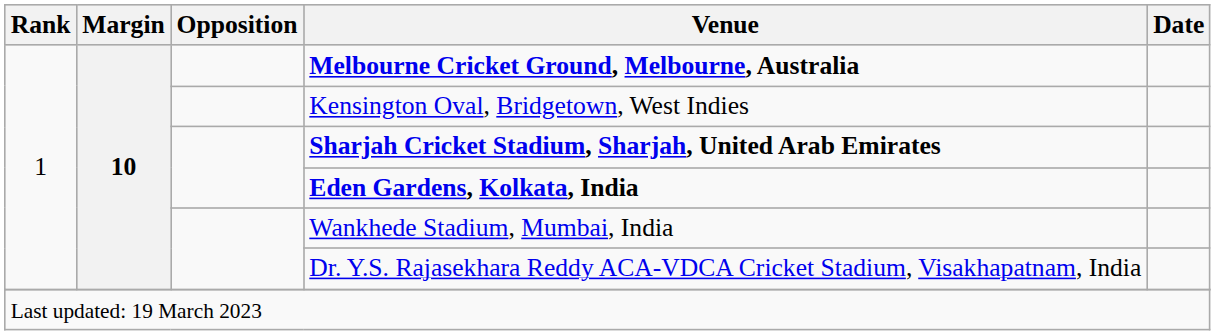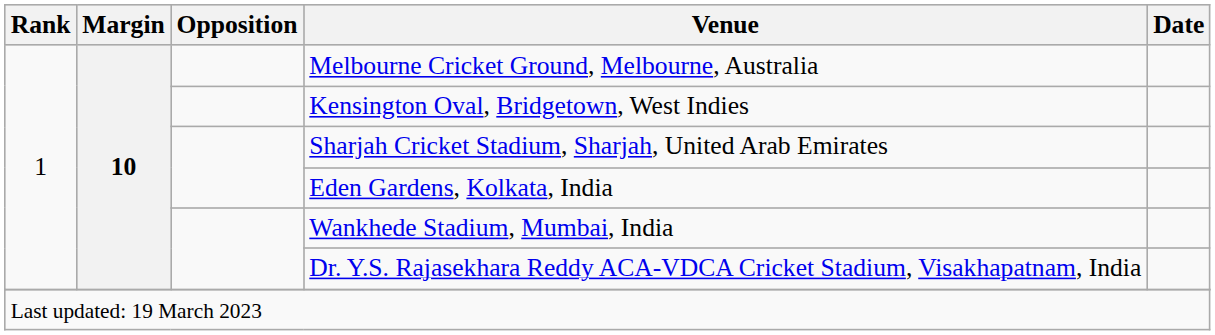(584, 65) bold -> (564, 65) normal
(625, 146) bold -> (599, 146) normal
(474, 187) bold -> (461, 187) normal
